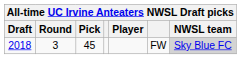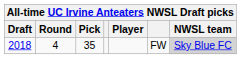(55, 45) 3 -> (55, 45) 4
(90, 45) 45 -> (90, 45) 35
